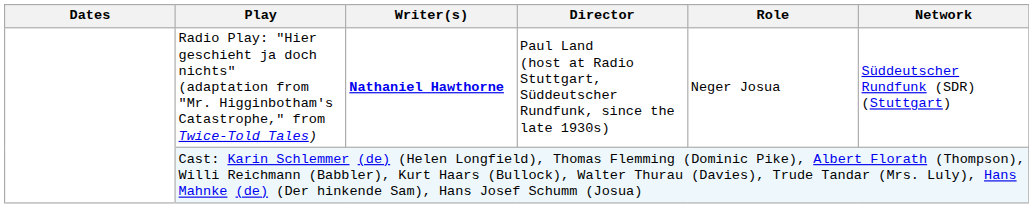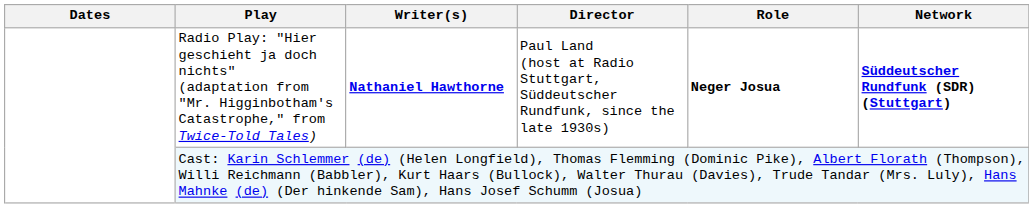(736, 87) normal -> (736, 87) bold
(919, 87) normal -> (919, 87) bold
